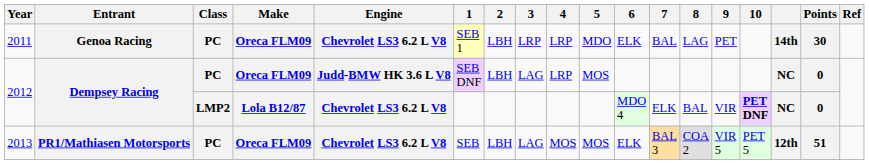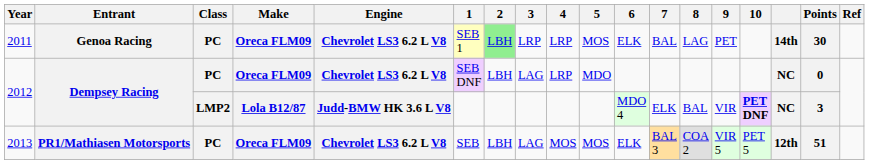(500, 41) no background -> (500, 41) lightgreen background
(597, 41) MDO -> (596, 41) MOS
(384, 75) Judd-BMW HK 3.6 L V8 -> (384, 75) Chevrolet LS3 6.2 L V8
(596, 75) MOS -> (597, 75) MDO
(384, 108) Chevrolet LS3 6.2 L V8 -> (384, 108) Judd-BMW HK 3.6 L V8
(820, 108) 0 -> (820, 108) 3
